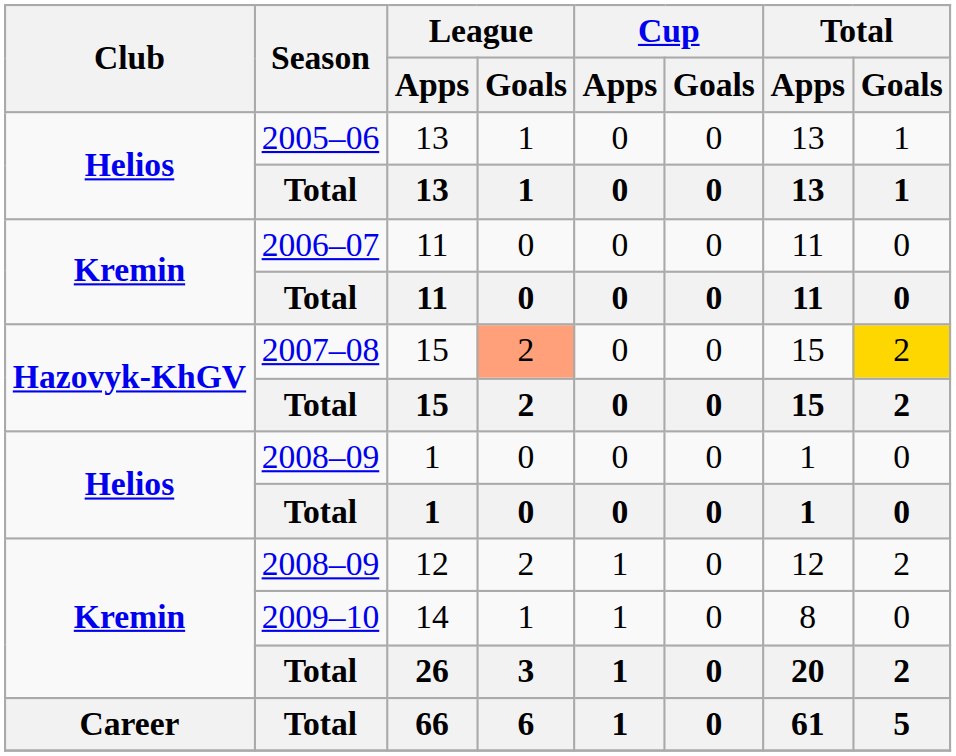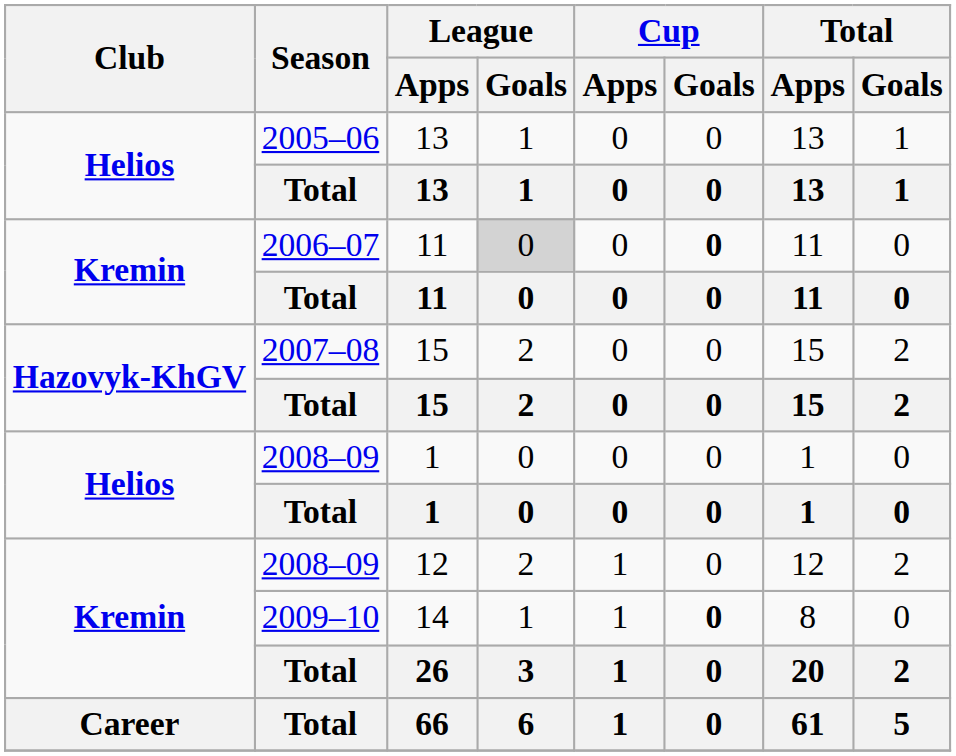(526, 244) no background -> (526, 244) lightgrey background
(714, 244) normal -> (714, 244) bold
(526, 350) lightsalmon background -> (526, 350) no background
(902, 350) gold background -> (902, 350) no background
(714, 617) normal -> (714, 617) bold
